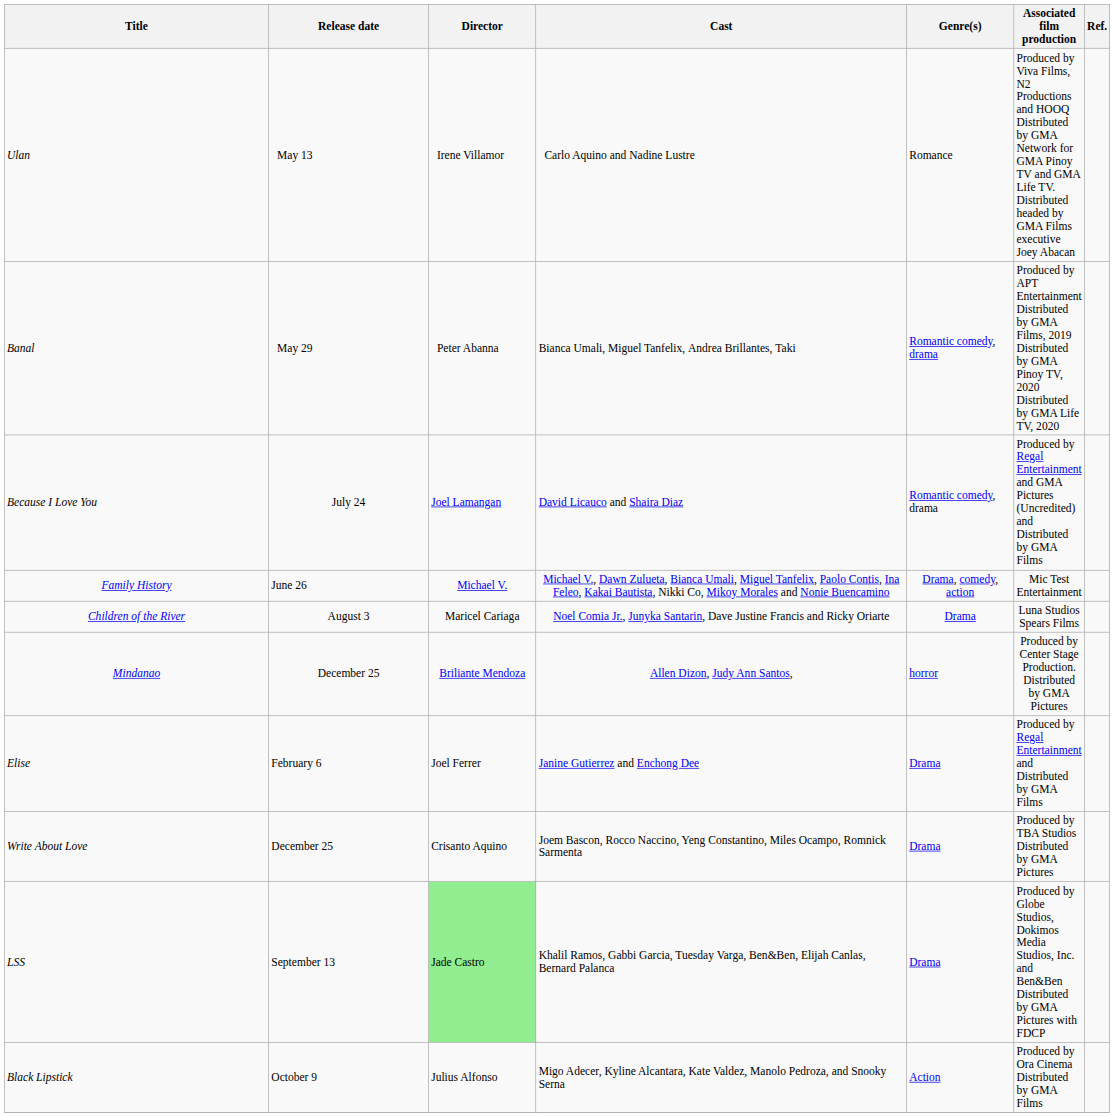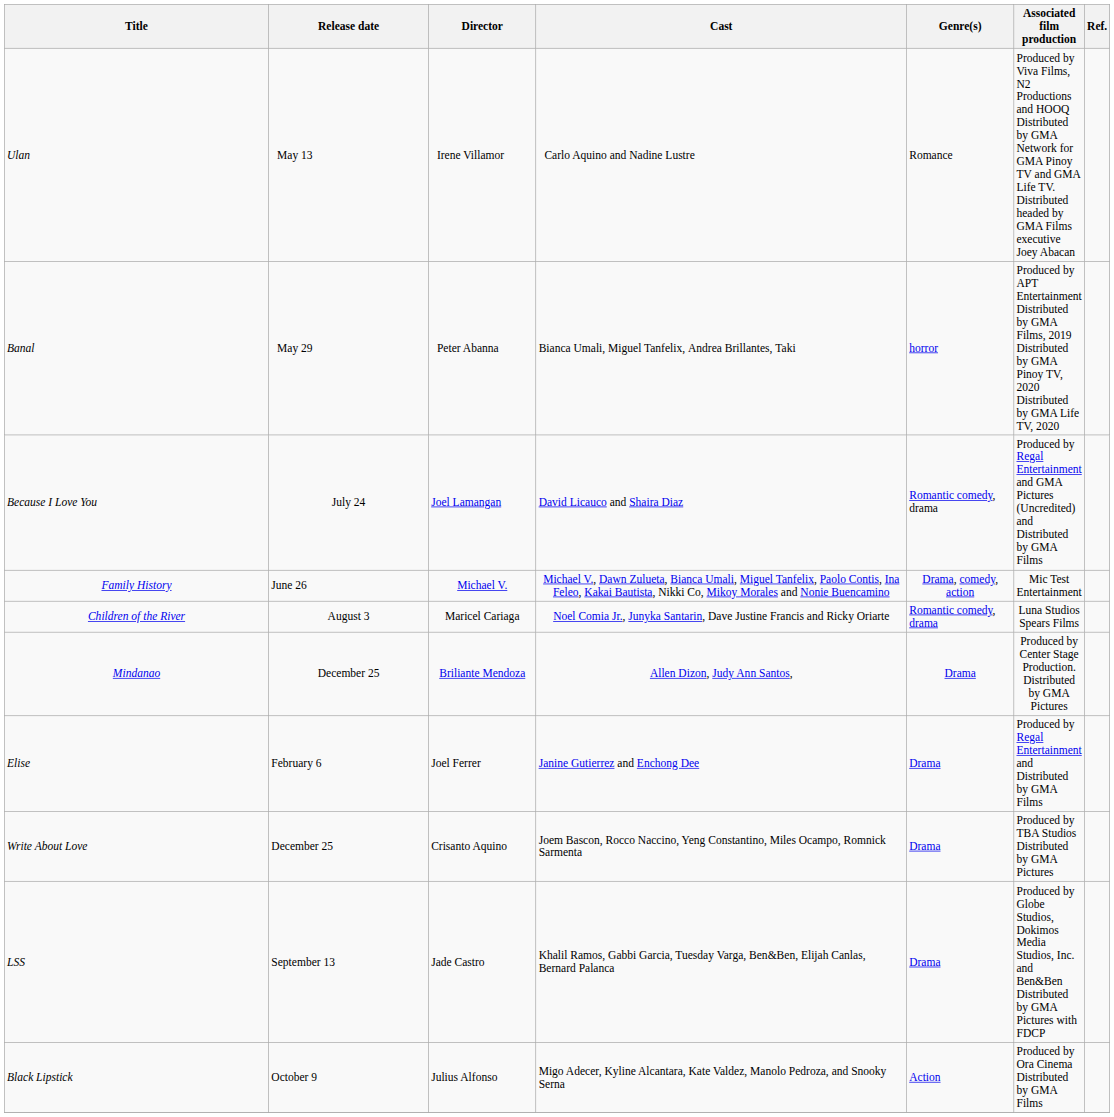(952, 348) Romantic comedy, drama -> (924, 348) horror
(960, 616) Drama -> (952, 616) Romantic comedy, drama
(924, 674) horror -> (960, 674) Drama
(458, 962) lightgreen background -> (458, 962) no background
